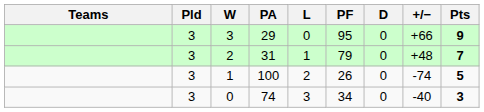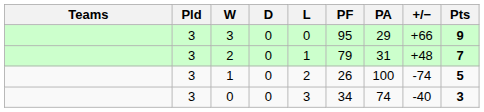columns swapped: (383, 14) <-> (268, 14)
